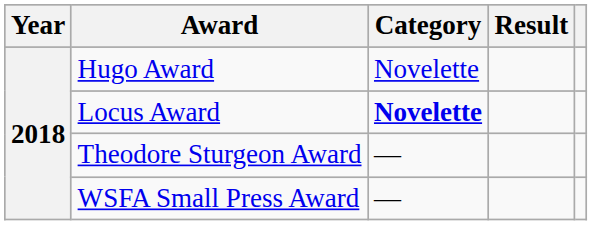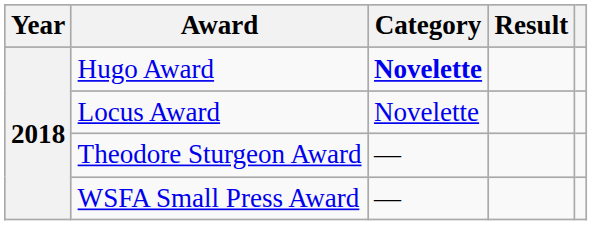(427, 68) normal -> (428, 68) bold
(428, 111) bold -> (427, 111) normal
